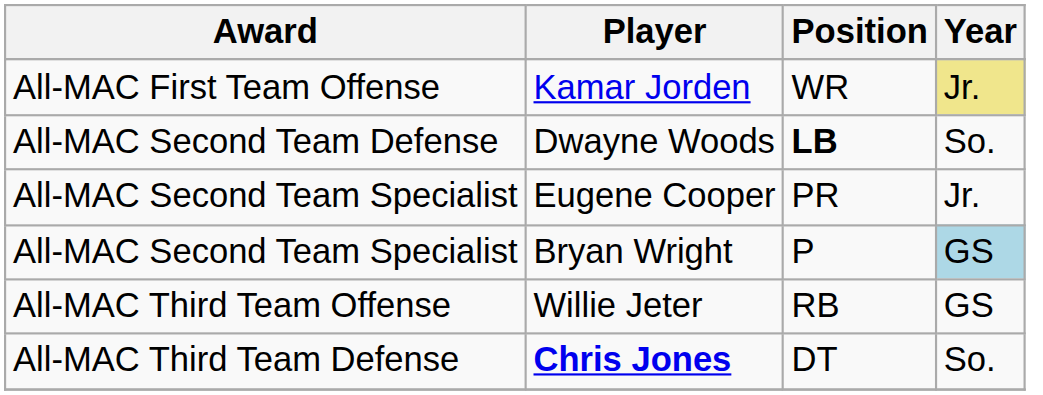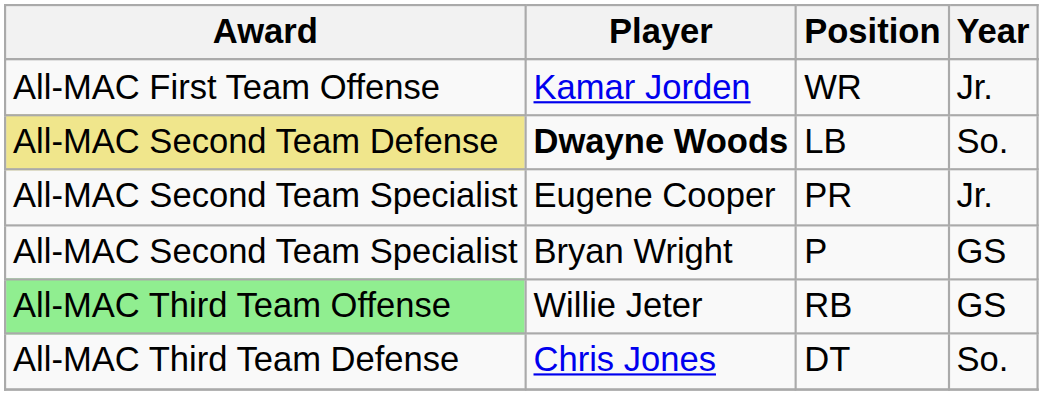(962, 86) khaki background -> (975, 86) no background
(256, 141) no background -> (256, 141) khaki background
(654, 141) normal -> (661, 141) bold
(815, 141) bold -> (825, 141) normal
(969, 251) lightblue background -> (981, 251) no background
(232, 305) no background -> (232, 305) lightgreen background
(632, 360) bold -> (625, 360) normal
